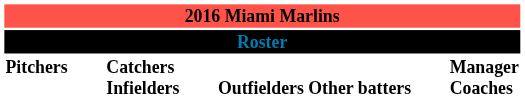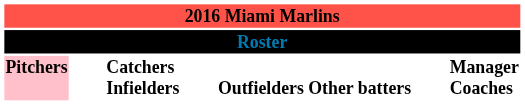(37, 67) no background -> (37, 67) pink background
